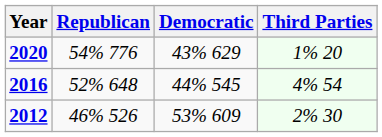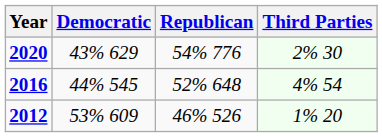columns swapped: (103, 21) <-> (206, 21)
(317, 53) 1% 20 -> (317, 53) 2% 30
(317, 116) 2% 30 -> (317, 116) 1% 20
